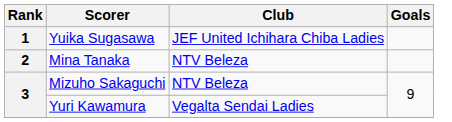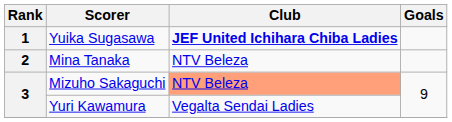(278, 38) normal -> (285, 38) bold
(210, 83) no background -> (210, 83) lightsalmon background
